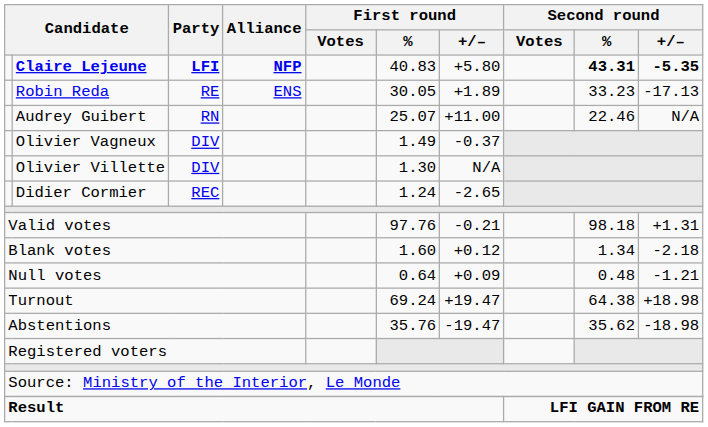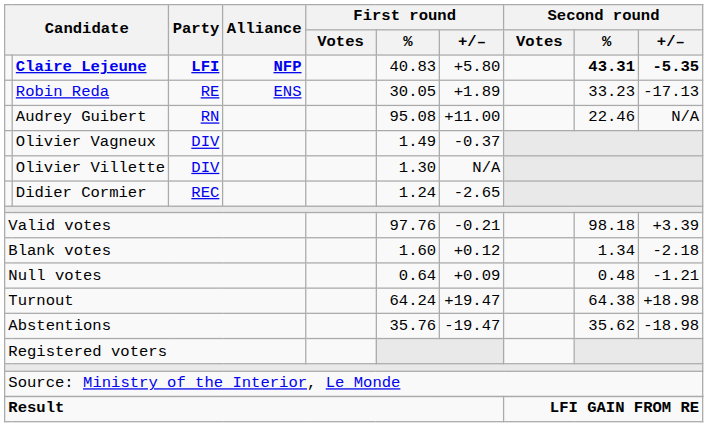(413, 118) 25.07 -> (413, 118) 95.08
(676, 226) +1.31 -> (676, 226) +3.39
(413, 301) 69.24 -> (413, 301) 64.24
